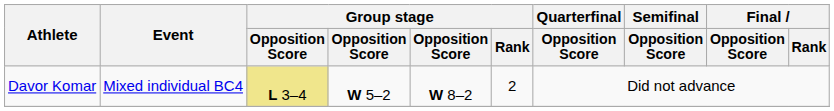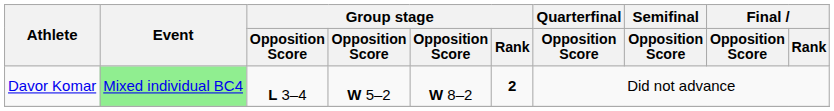(173, 87) no background -> (173, 87) lightgreen background
(287, 95) khaki background -> (287, 95) no background
(512, 87) normal -> (512, 87) bold
